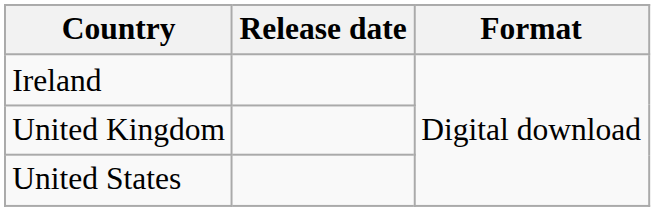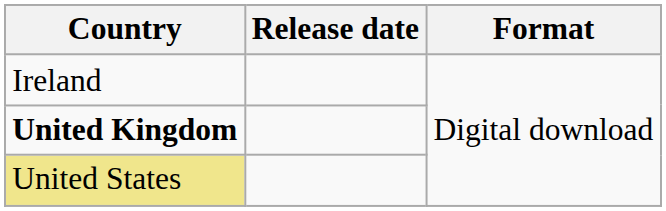(119, 129) normal -> (125, 129) bold
(97, 179) no background -> (97, 179) khaki background
